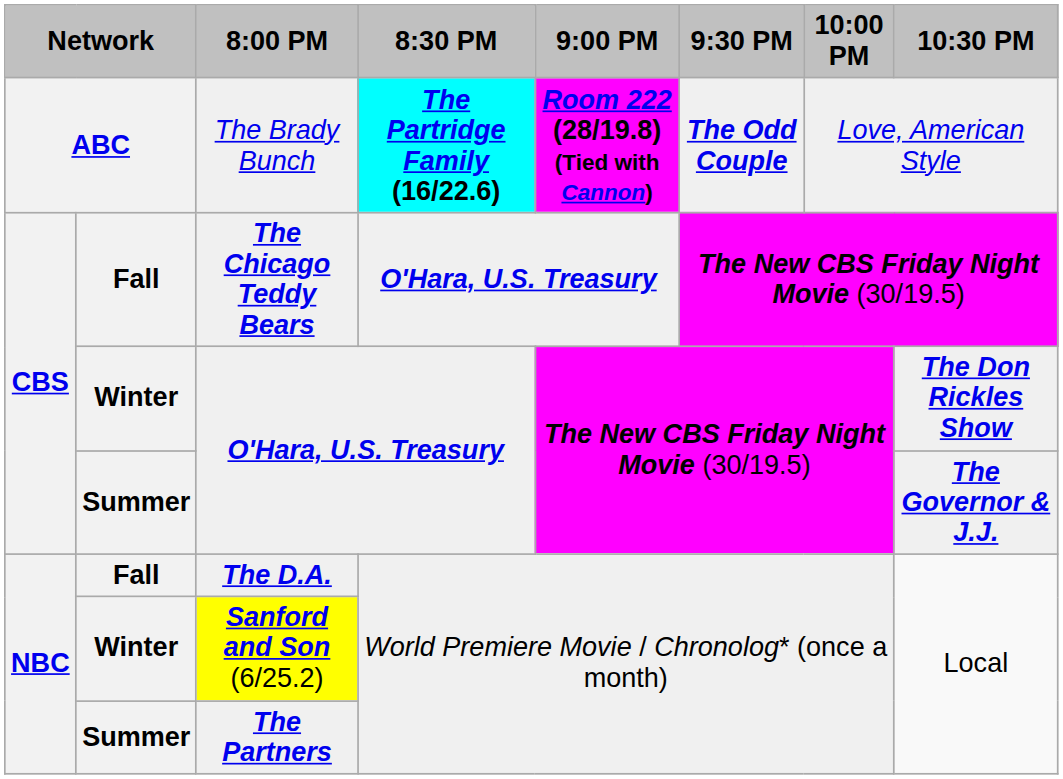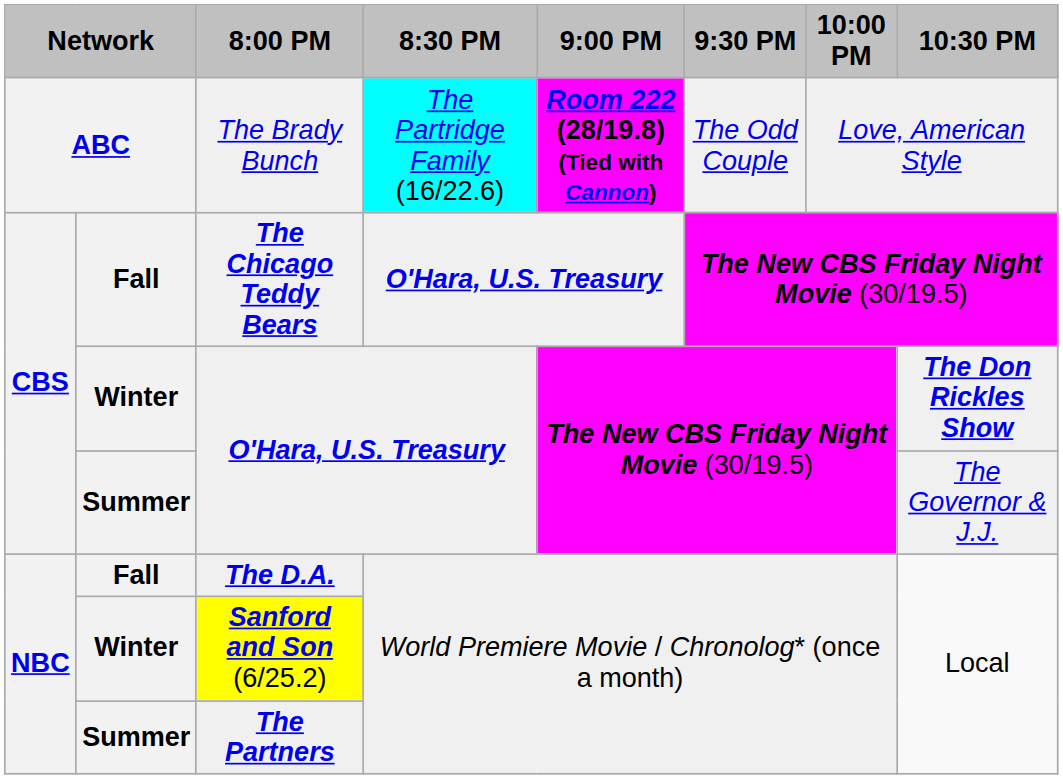(446, 144) bold -> (450, 144) normal
(742, 144) bold -> (745, 144) normal
(976, 501) bold -> (977, 501) normal
